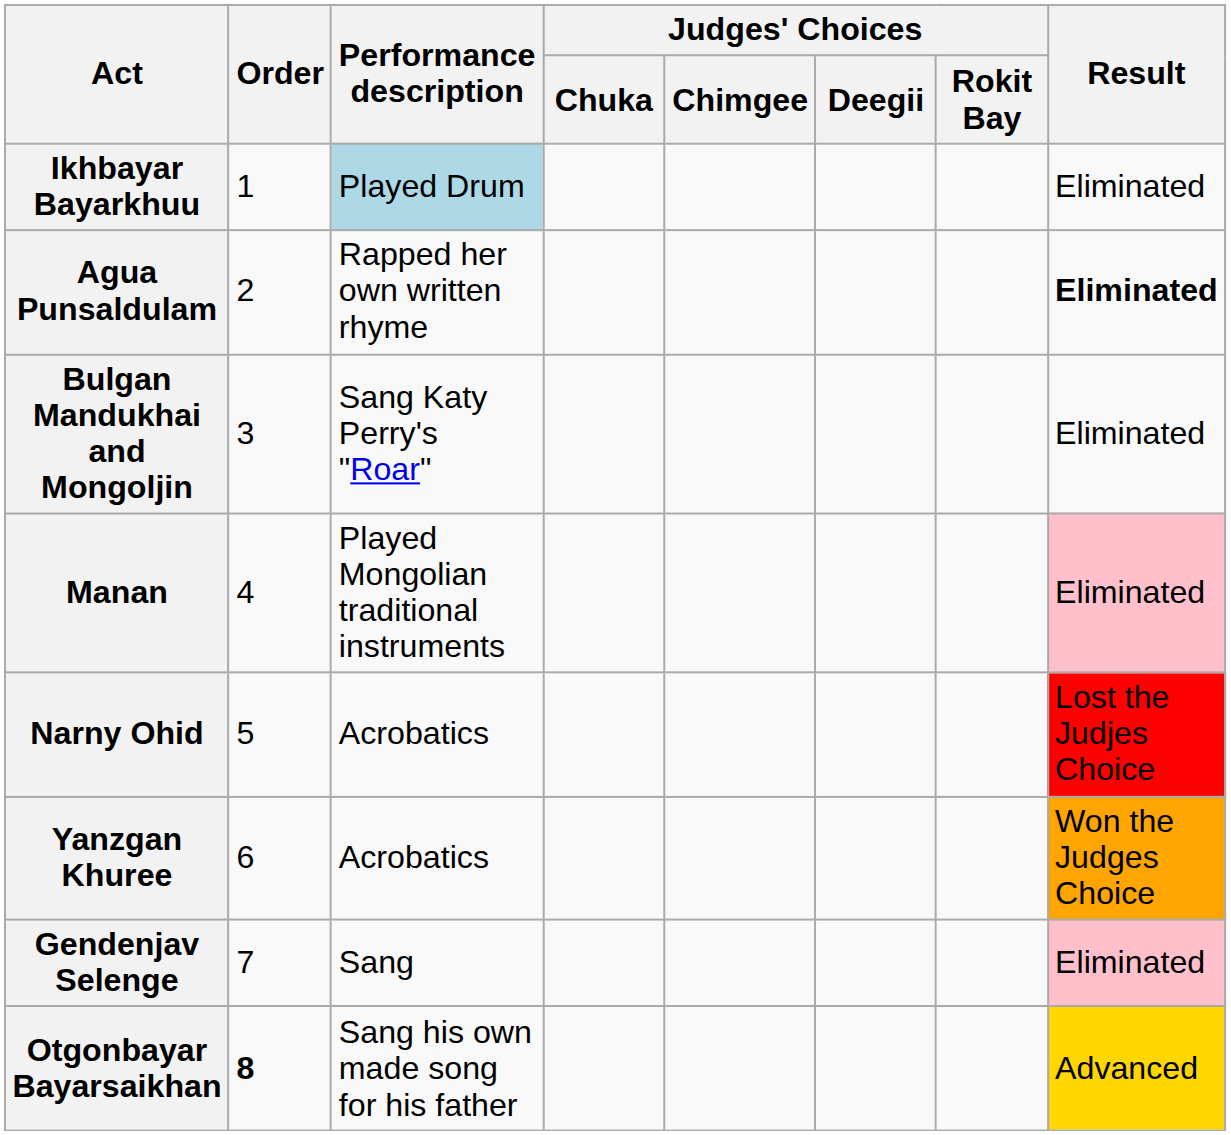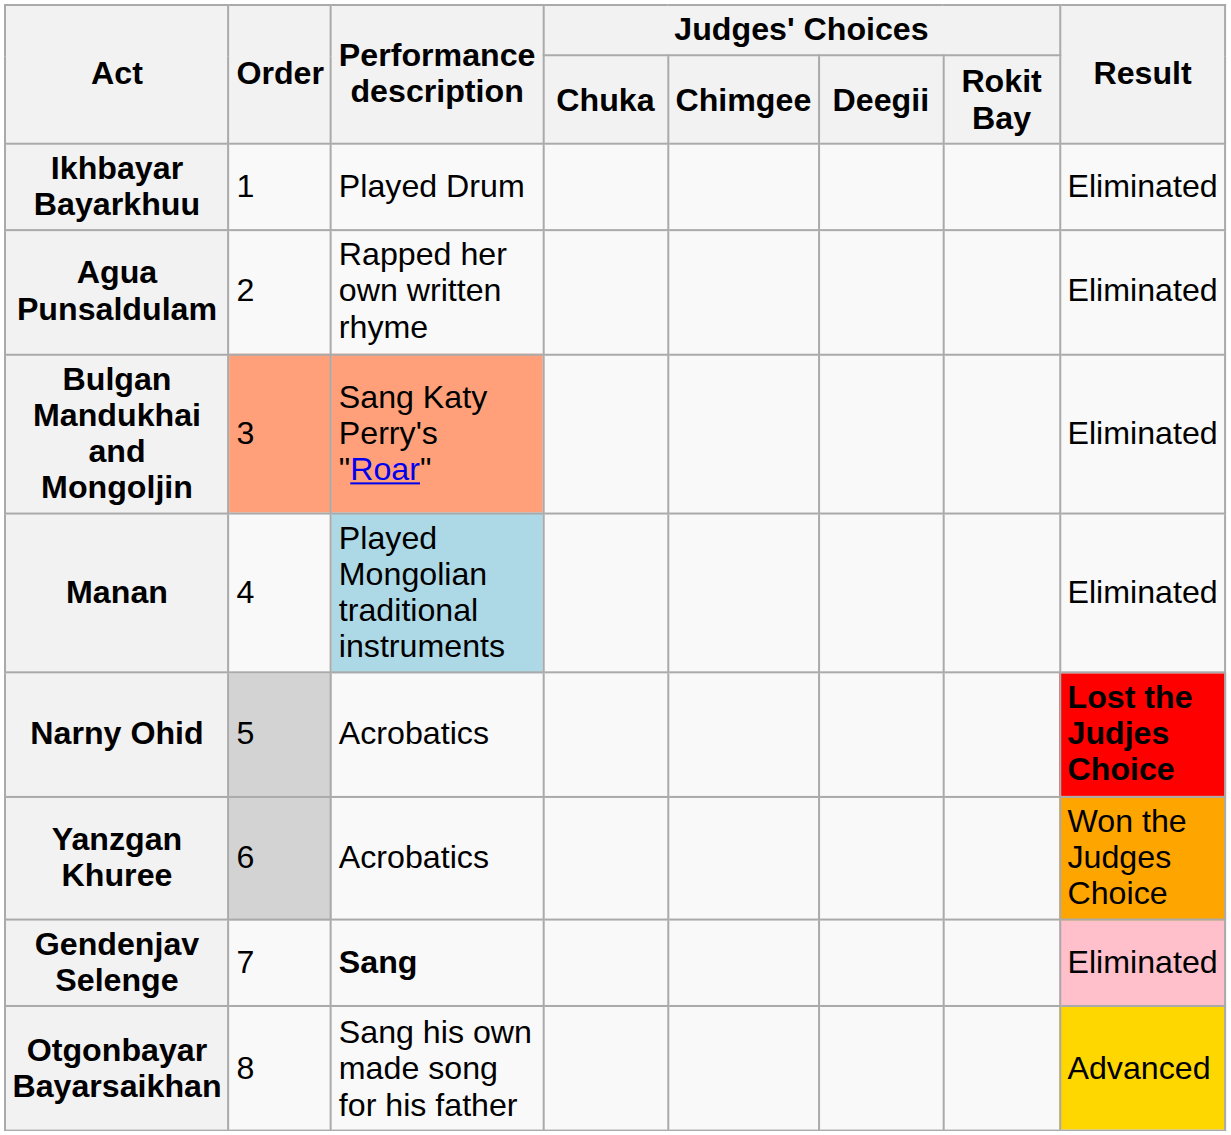(432, 186) lightblue background -> (432, 186) no background
(1136, 291) bold -> (1143, 291) normal
(245, 433) no background -> (245, 433) lightsalmon background
(413, 433) no background -> (413, 433) lightsalmon background
(422, 592) no background -> (422, 592) lightblue background
(1130, 592) pink background -> (1143, 592) no background
(245, 734) no background -> (245, 734) lightgrey background
(1112, 734) normal -> (1130, 734) bold
(245, 857) no background -> (245, 857) lightgrey background
(376, 962) normal -> (378, 962) bold
(245, 1067) bold -> (245, 1067) normal
